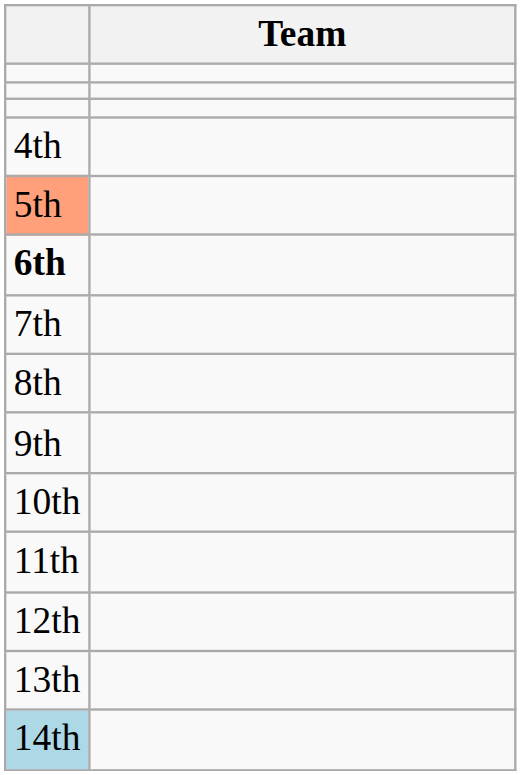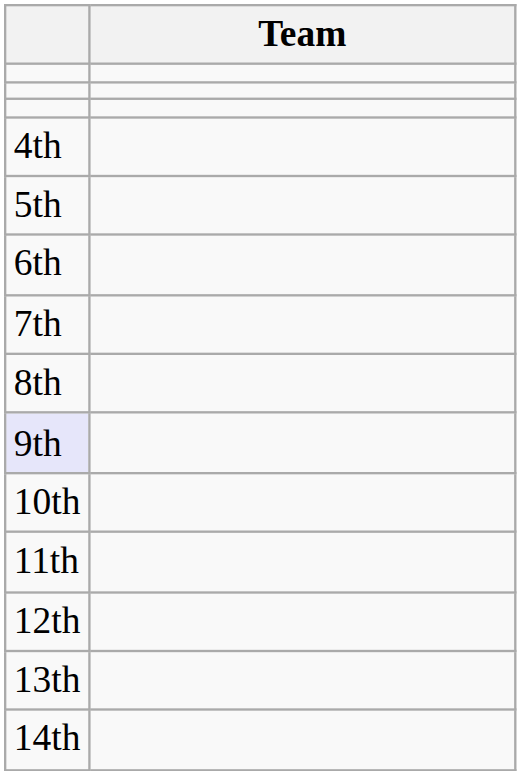(38, 204) lightsalmon background -> (38, 204) no background
(40, 264) bold -> (38, 264) normal
(38, 442) no background -> (38, 442) lavender background
(47, 739) lightblue background -> (47, 739) no background
